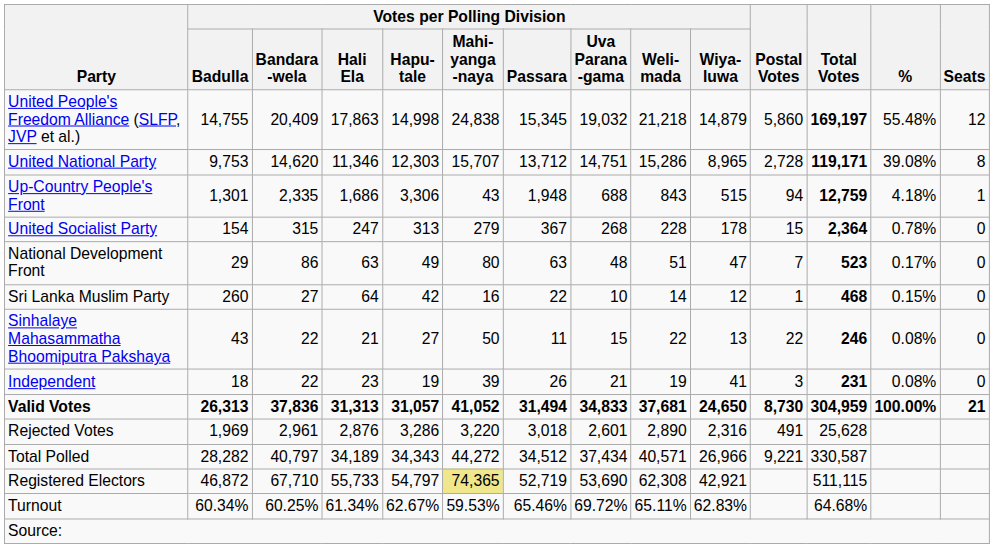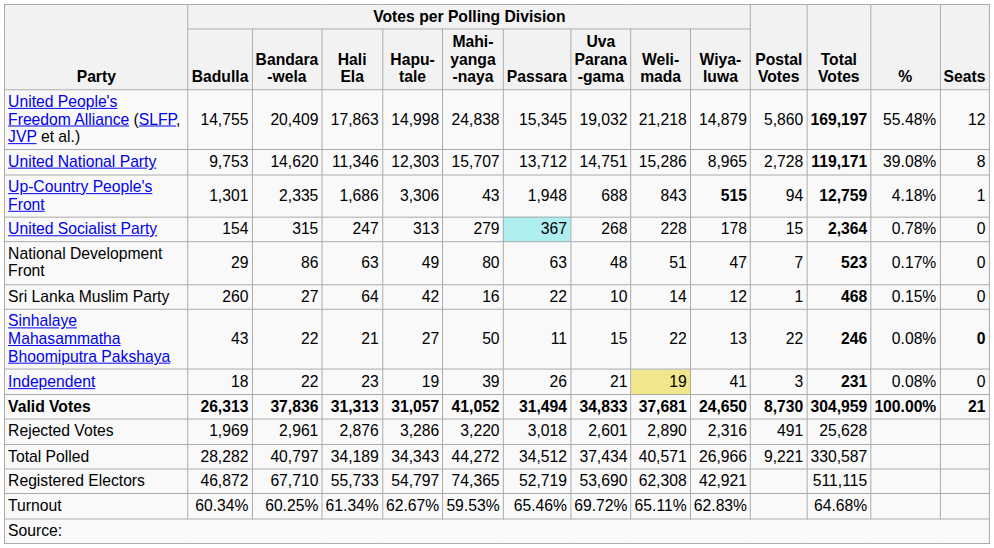(734, 195) normal -> (734, 195) bold
(554, 229) no background -> (554, 229) paleturquoise background
(981, 339) normal -> (981, 339) bold
(678, 381) no background -> (678, 381) khaki background
(476, 481) khaki background -> (476, 481) no background
